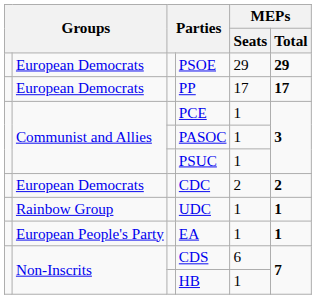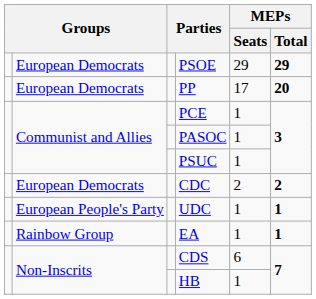(282, 88) 17 -> (282, 88) 20
(65, 209) Rainbow Group -> (90, 209) European People's Party
(90, 233) European People's Party -> (65, 233) Rainbow Group
